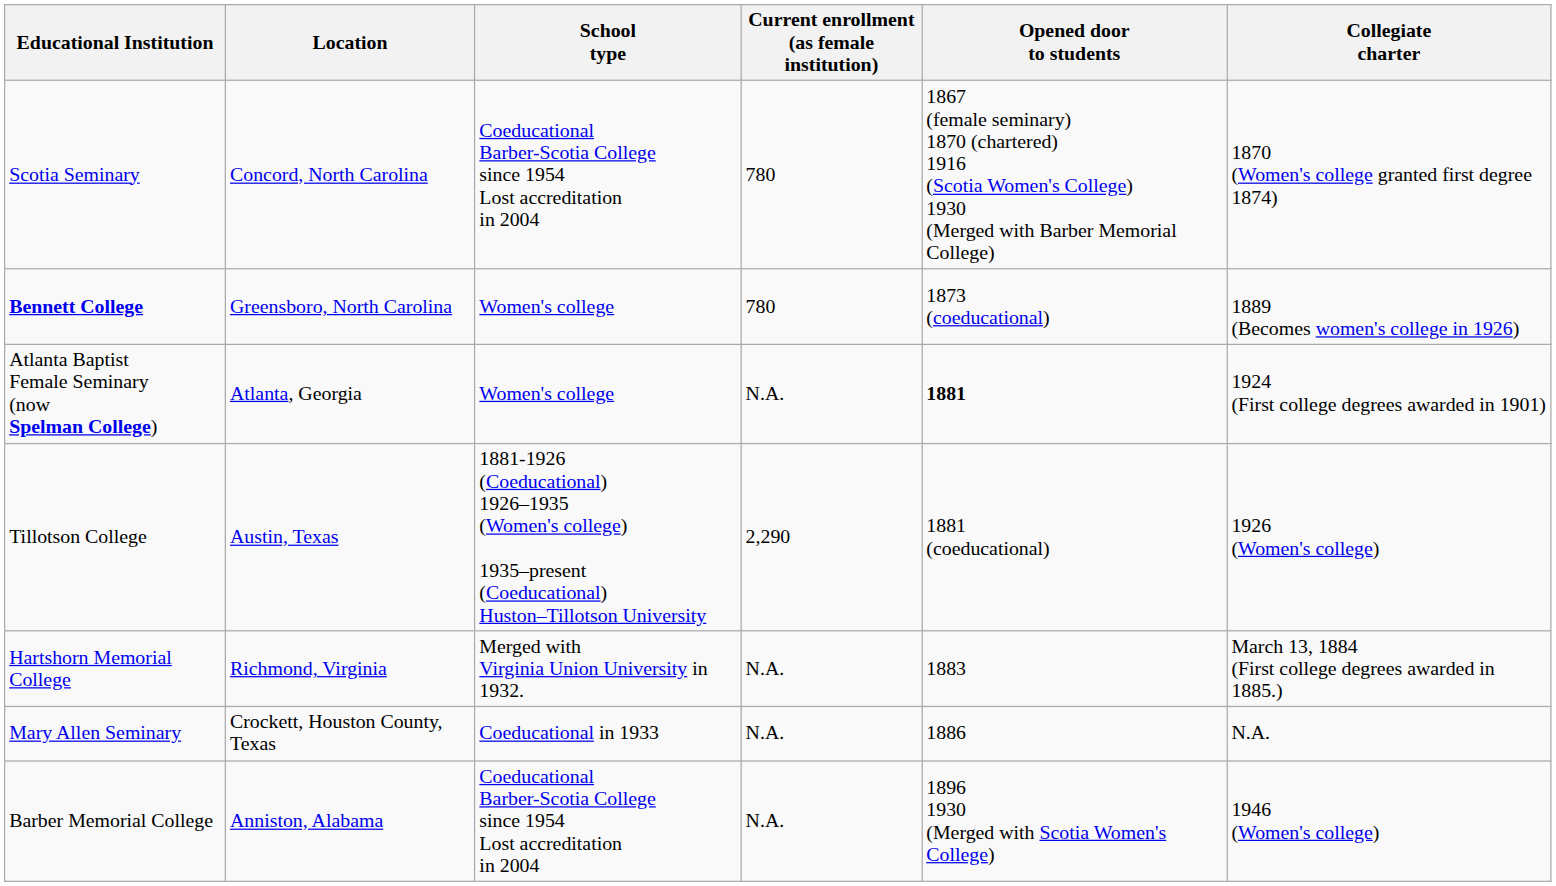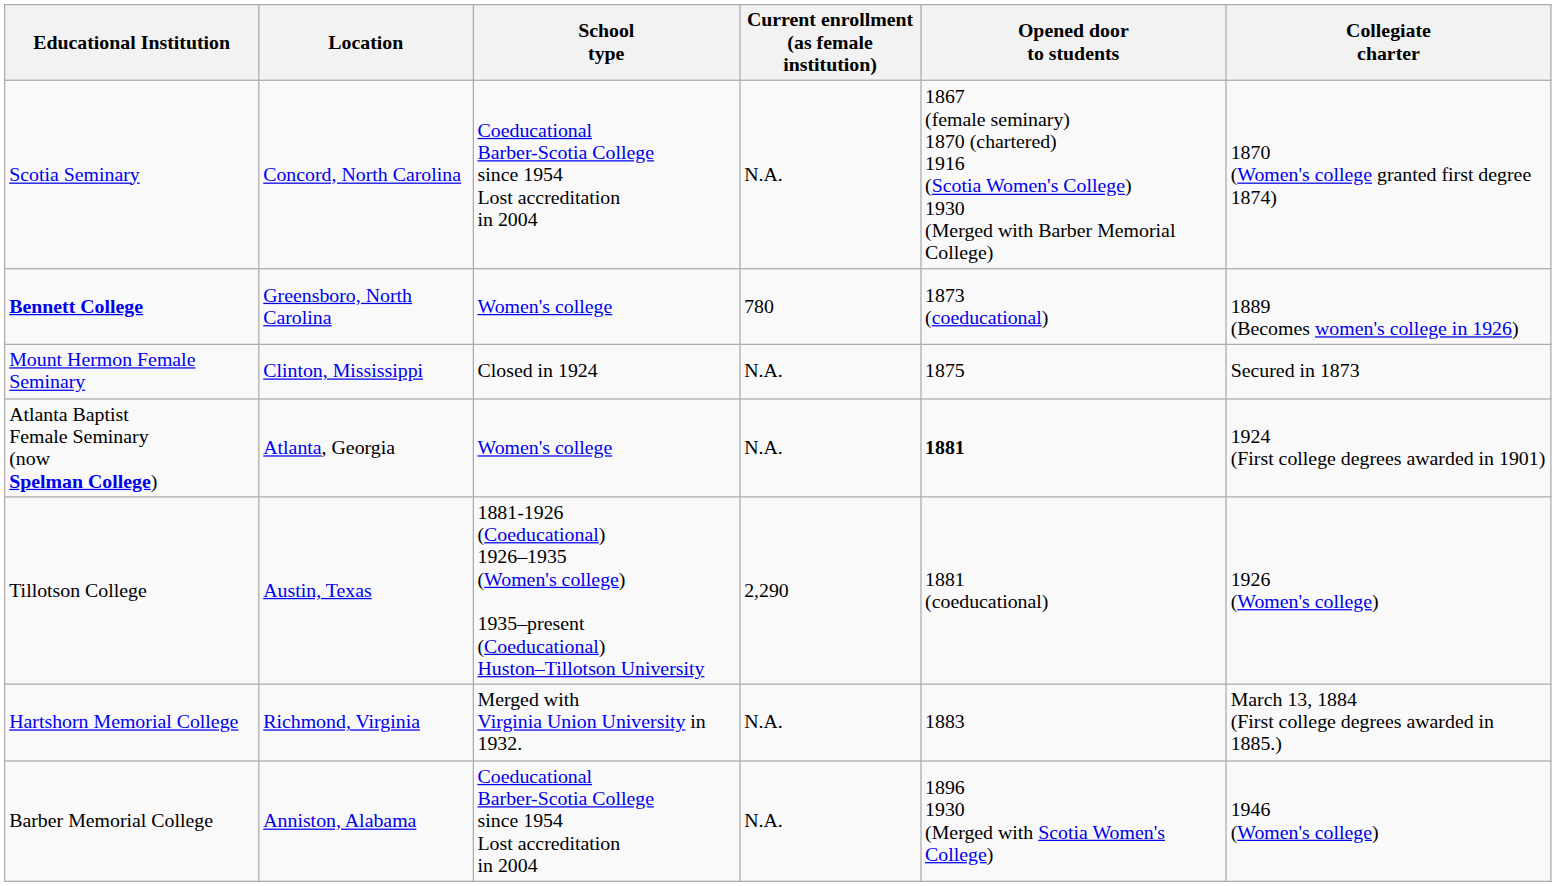(760, 174) 780 -> (763, 174) N.A.
+ row: (102, 371)
- row: (95, 733)
